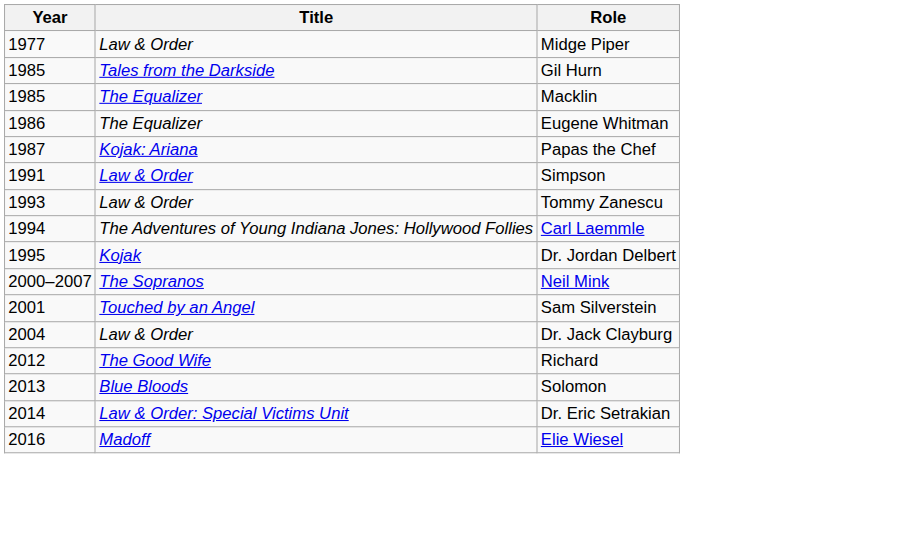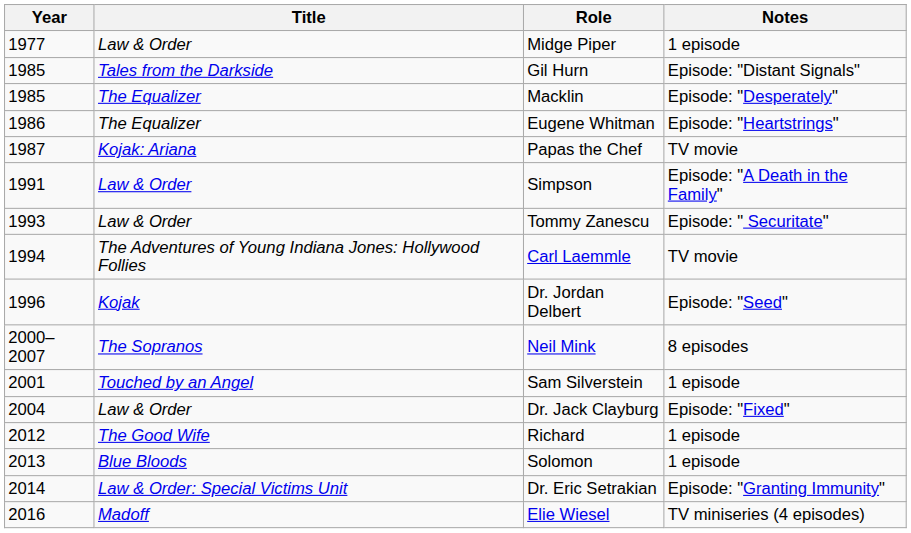+ column: (785, 17)
(27, 255) 1995 -> (27, 302) 1996
